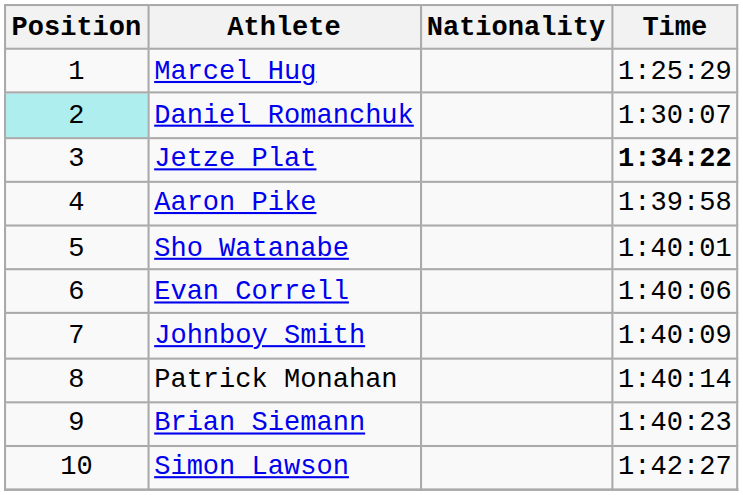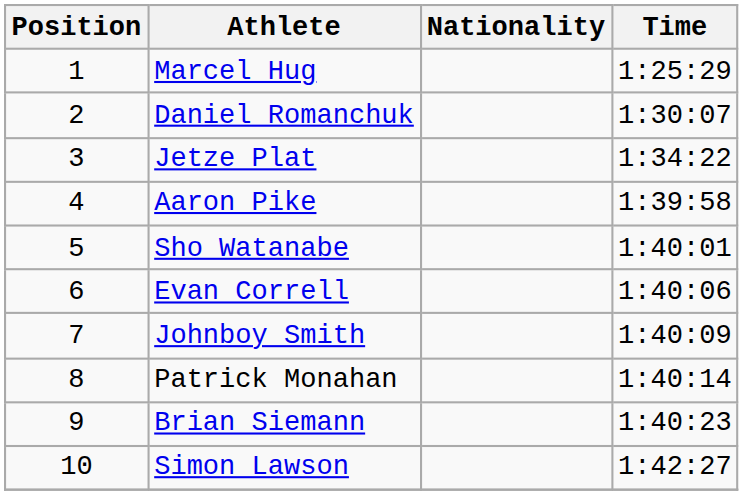(76, 115) paleturquoise background -> (76, 115) no background
(675, 159) bold -> (675, 159) normal
